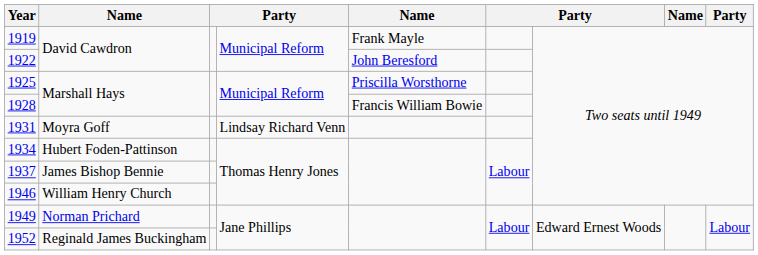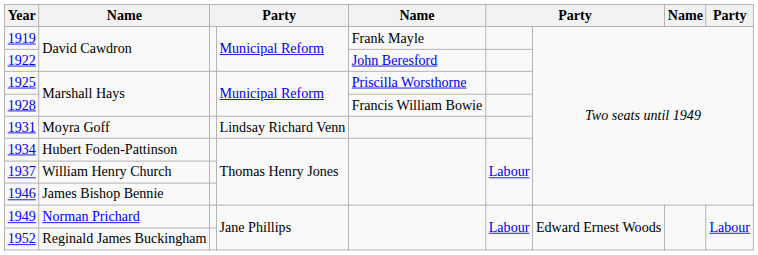(103, 171) James Bishop Bennie -> (107, 171) William Henry Church
(107, 194) William Henry Church -> (103, 194) James Bishop Bennie
